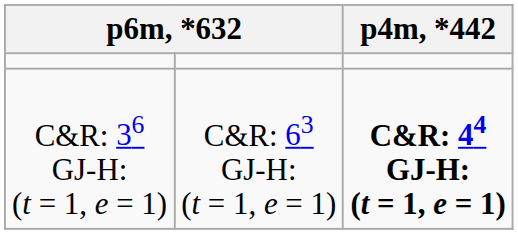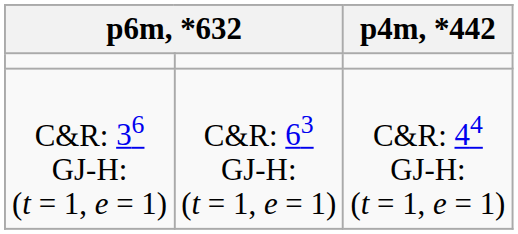(428, 165) bold -> (428, 165) normal
